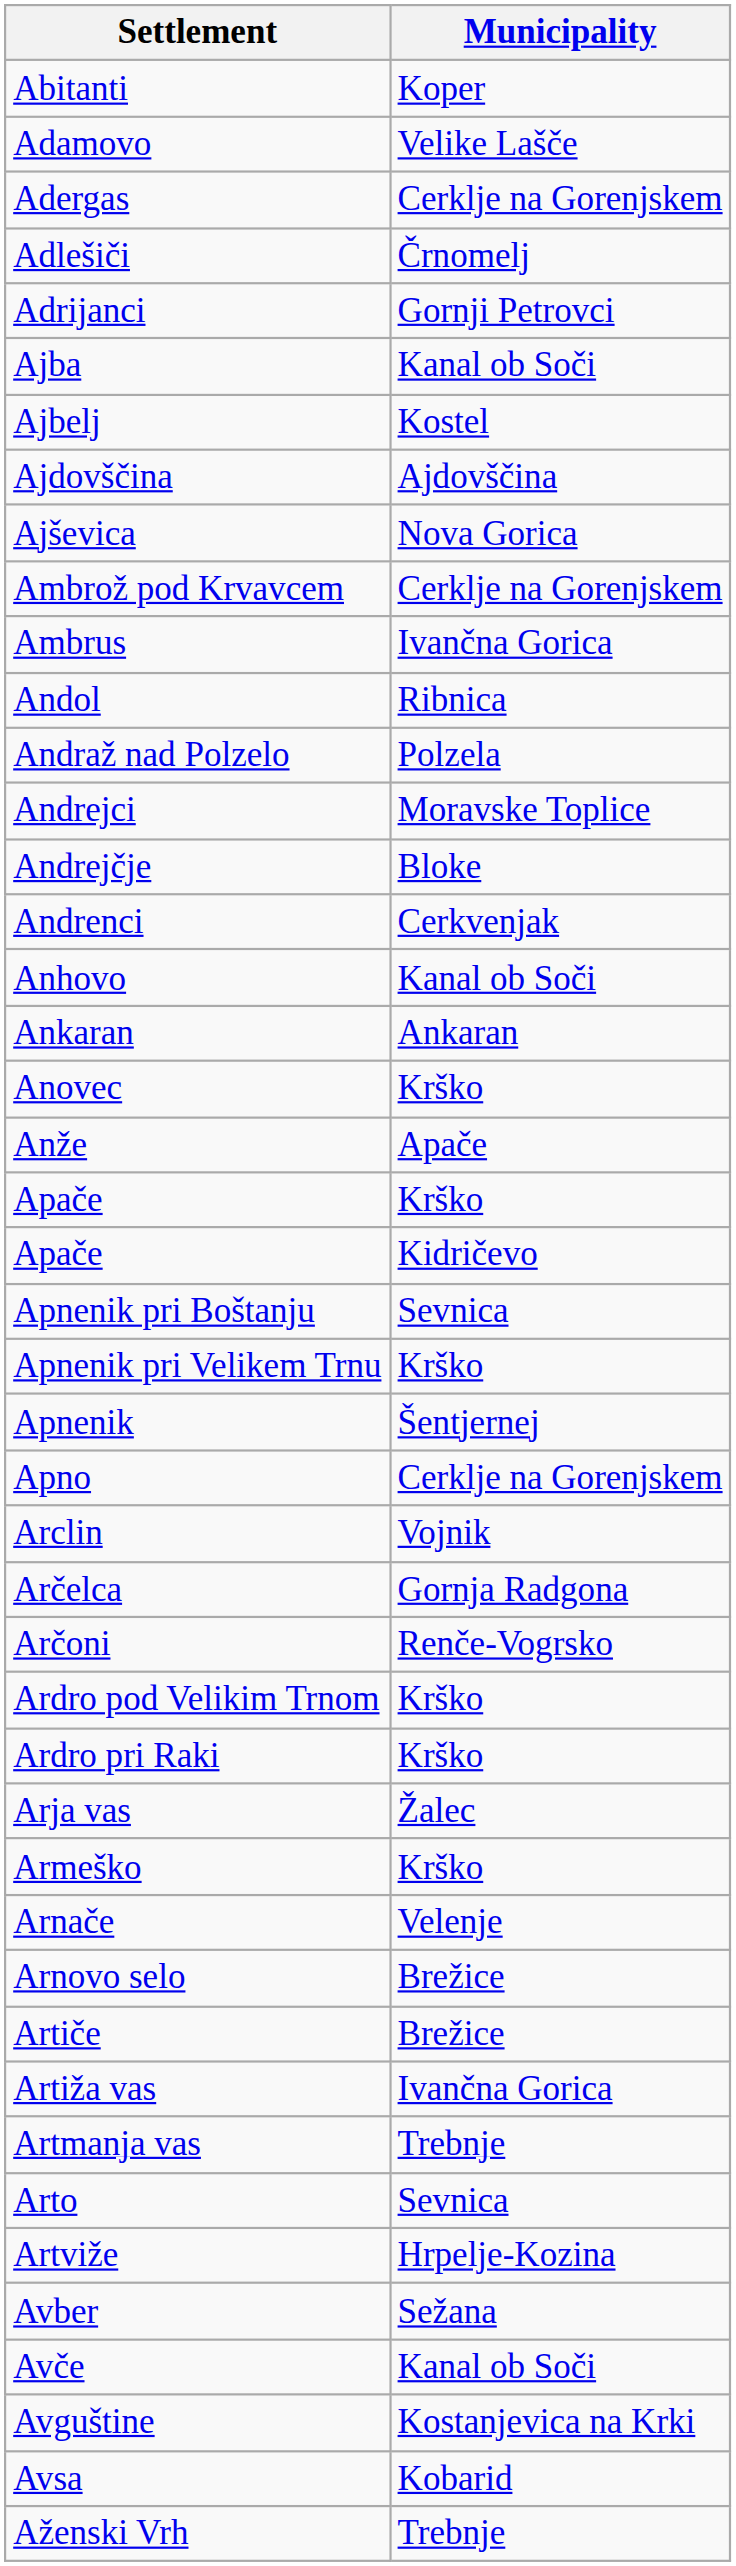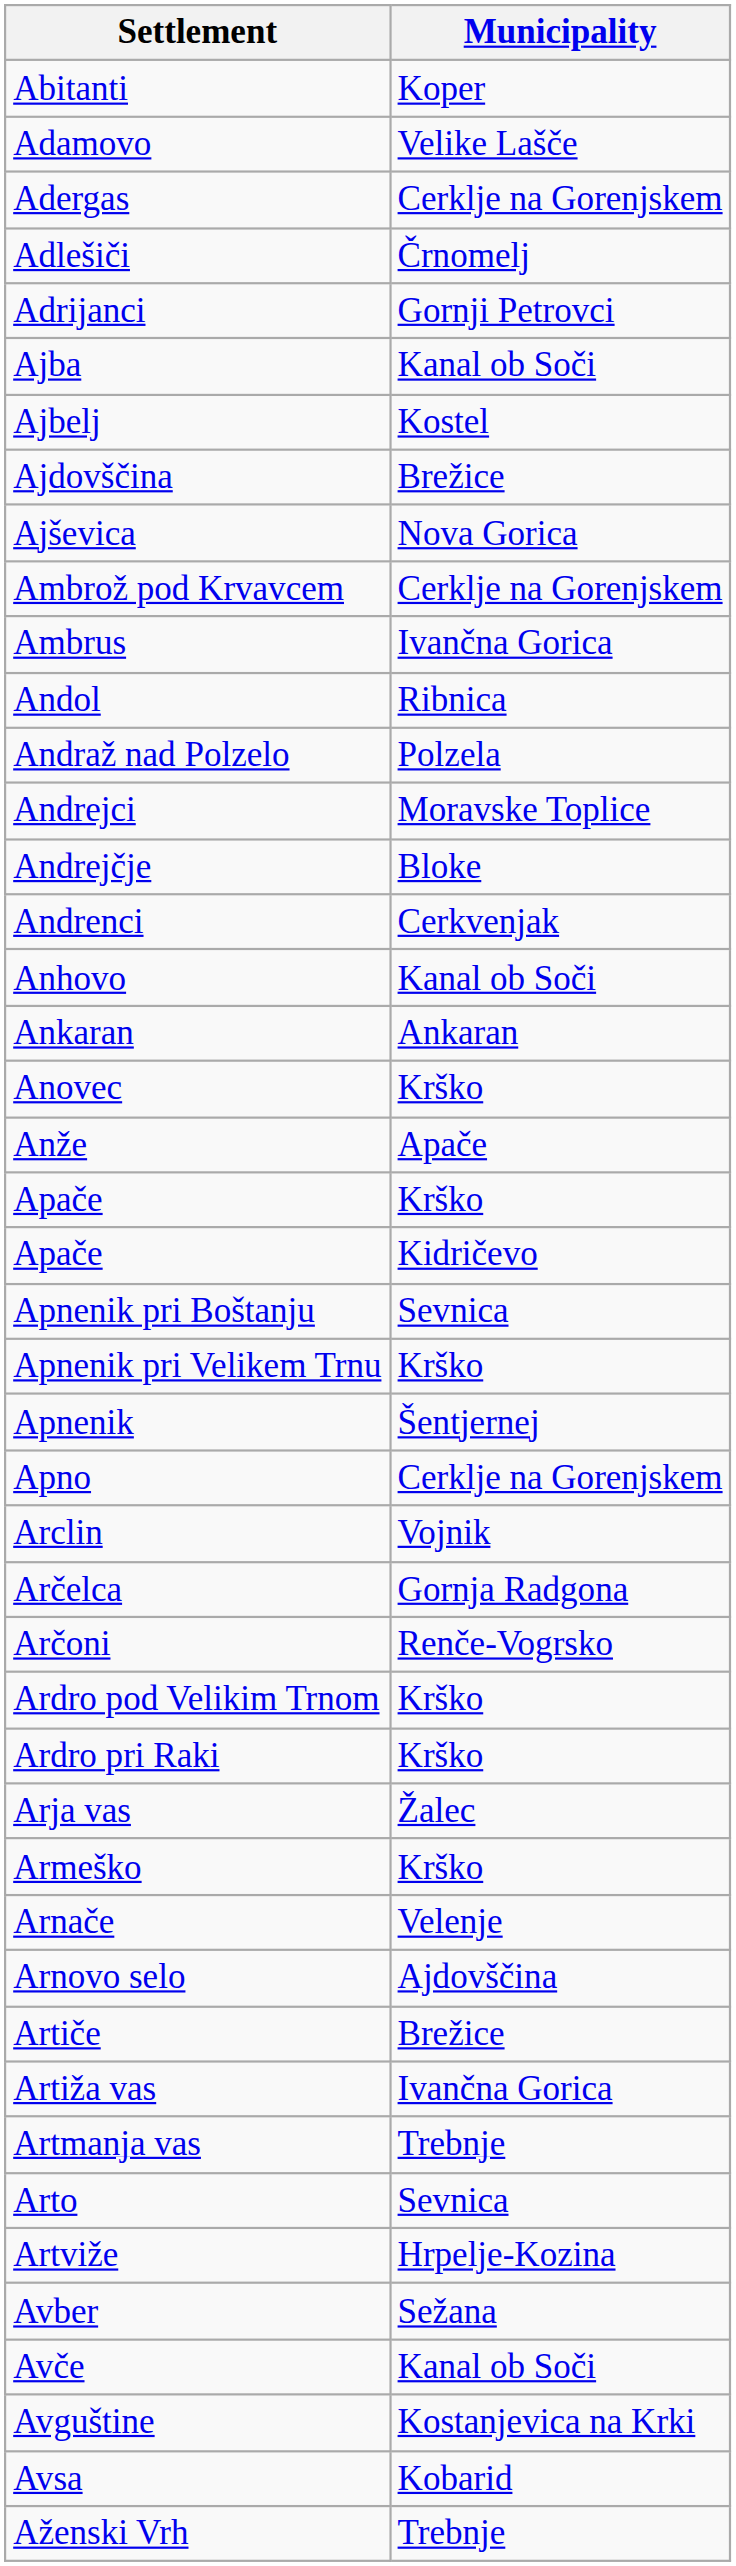(477, 476) Ajdovščina -> (451, 476) Brežice
(451, 1977) Brežice -> (477, 1977) Ajdovščina
